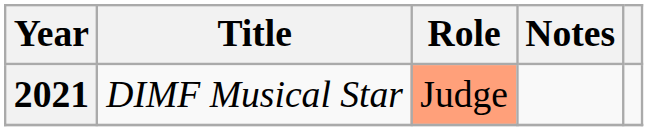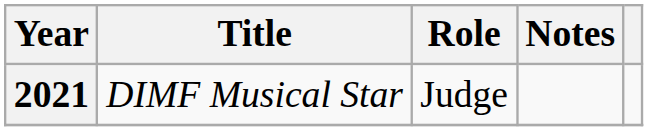(464, 93) lightsalmon background -> (464, 93) no background
